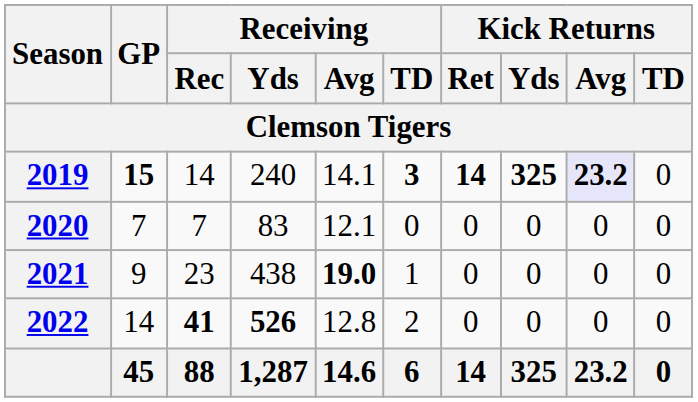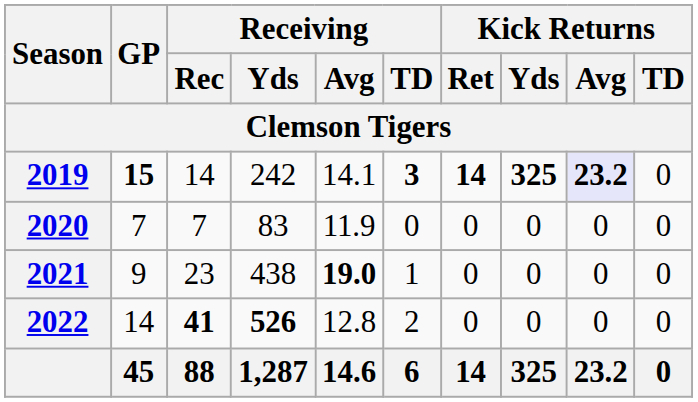(273, 175) 240 -> (273, 175) 242
(349, 224) 12.1 -> (349, 224) 11.9
